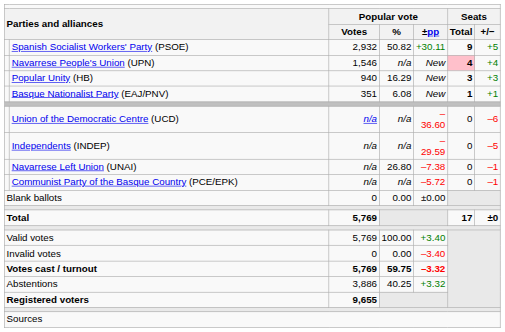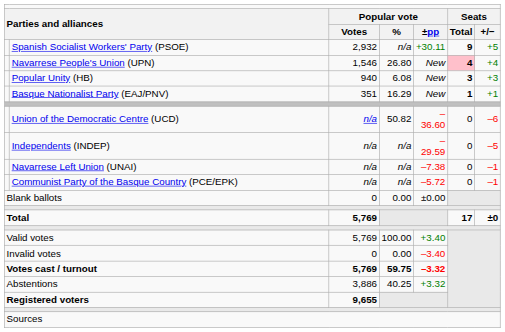(399, 47) 50.82 -> (405, 47) n/a
(405, 63) n/a -> (399, 63) 26.80
(399, 78) 16.29 -> (402, 78) 6.08
(402, 94) 6.08 -> (399, 94) 16.29
(405, 119) n/a -> (399, 119) 50.82
(399, 167) 26.80 -> (405, 167) n/a
